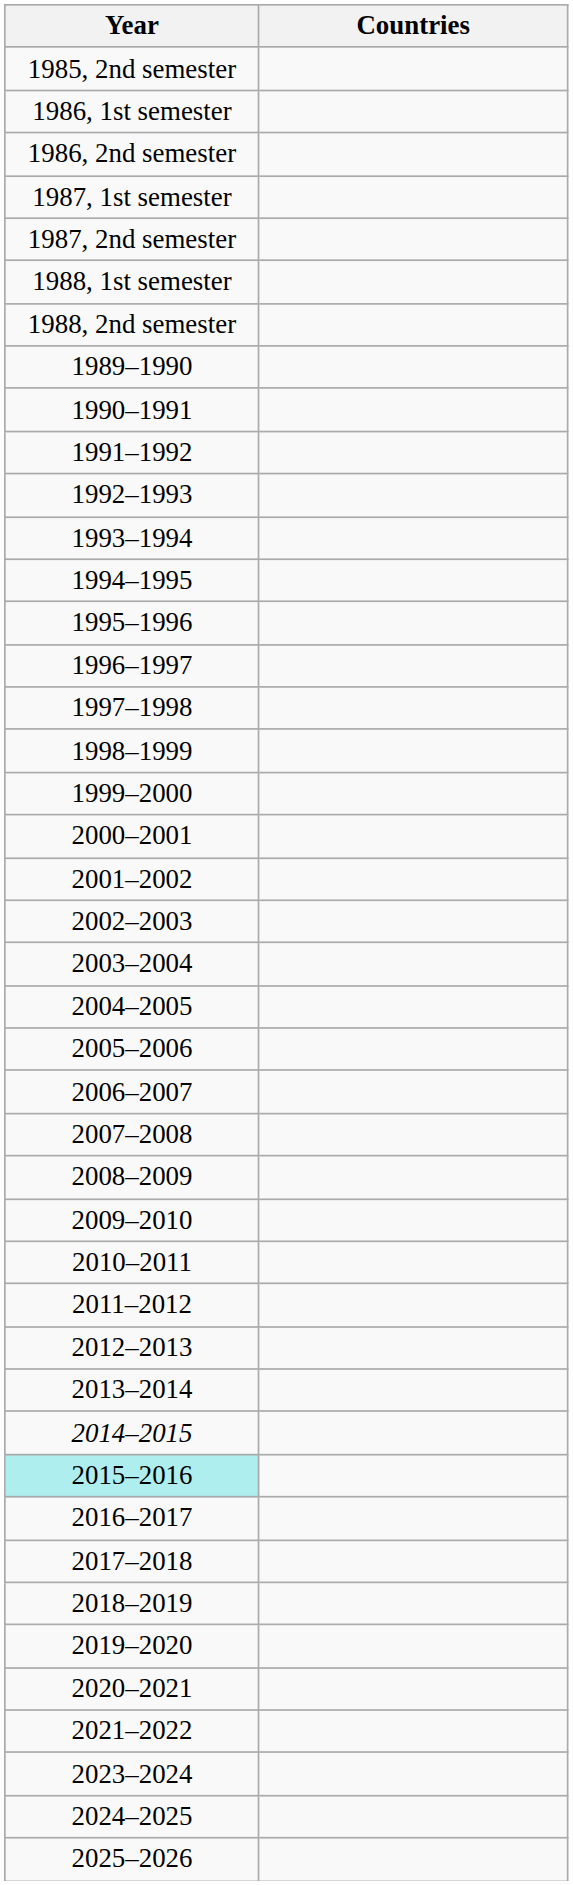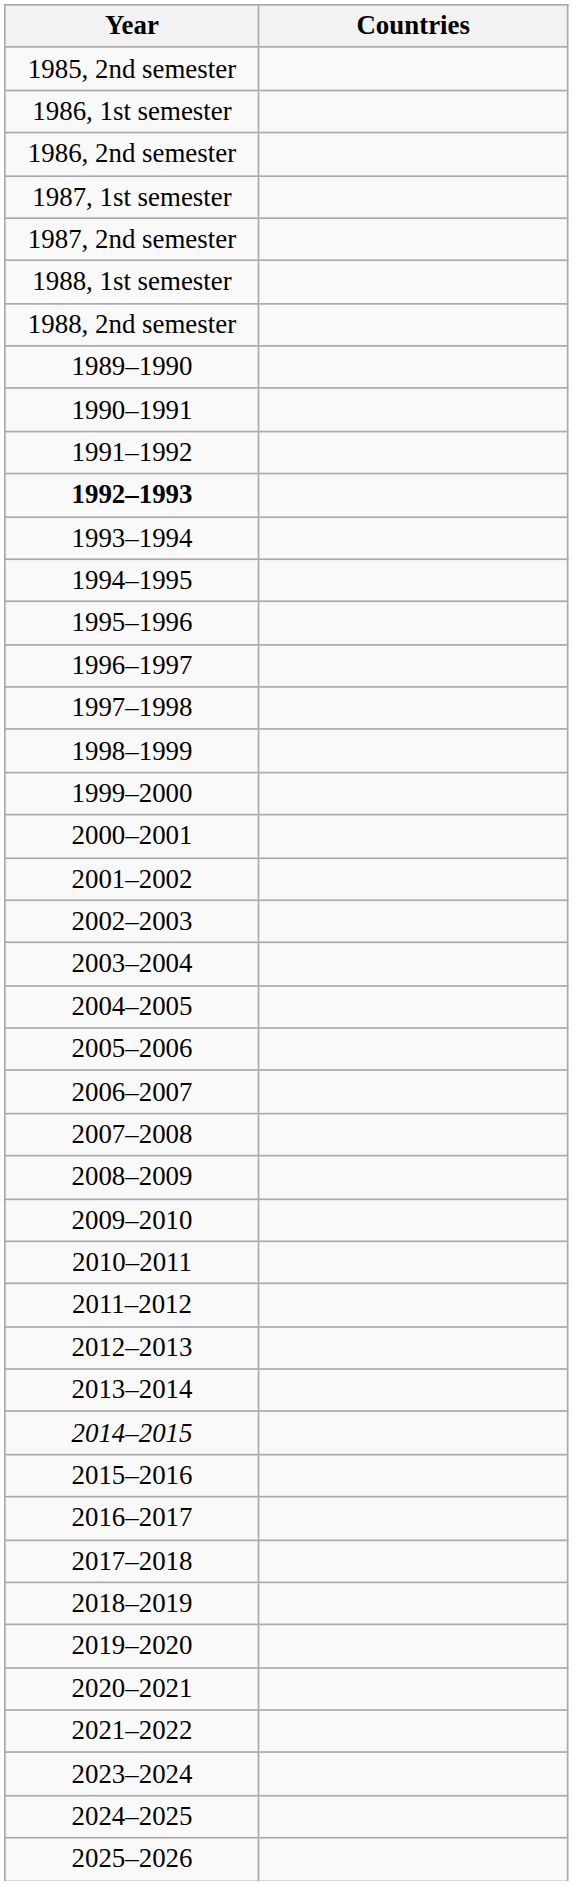(132, 494) normal -> (132, 494) bold
(132, 1475) paleturquoise background -> (132, 1475) no background
